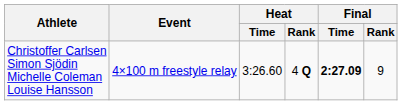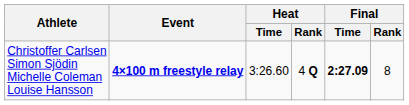(174, 71) normal -> (178, 71) bold
(381, 71) 9 -> (387, 71) 8
